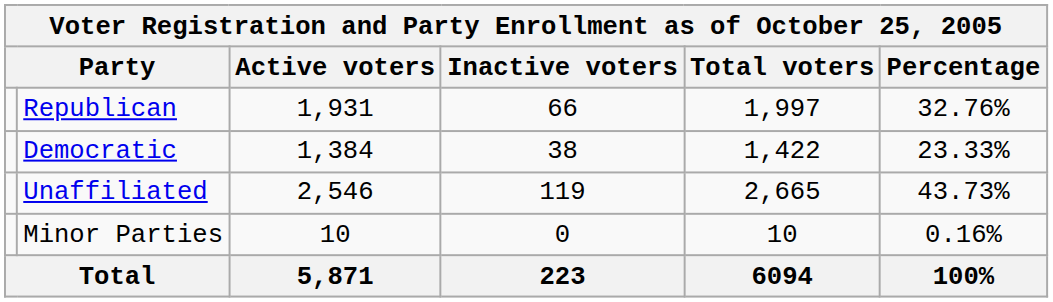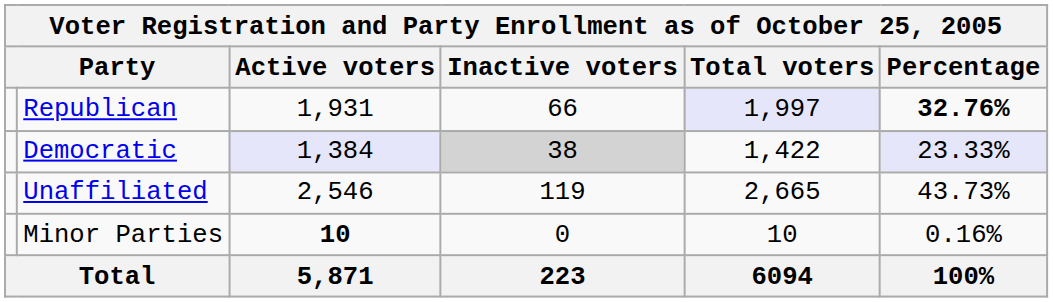(782, 109) no background -> (782, 109) lavender background
(963, 109) normal -> (963, 109) bold
(335, 151) no background -> (335, 151) lavender background
(563, 151) no background -> (563, 151) lightgrey background
(963, 151) no background -> (963, 151) lavender background
(335, 235) normal -> (335, 235) bold
